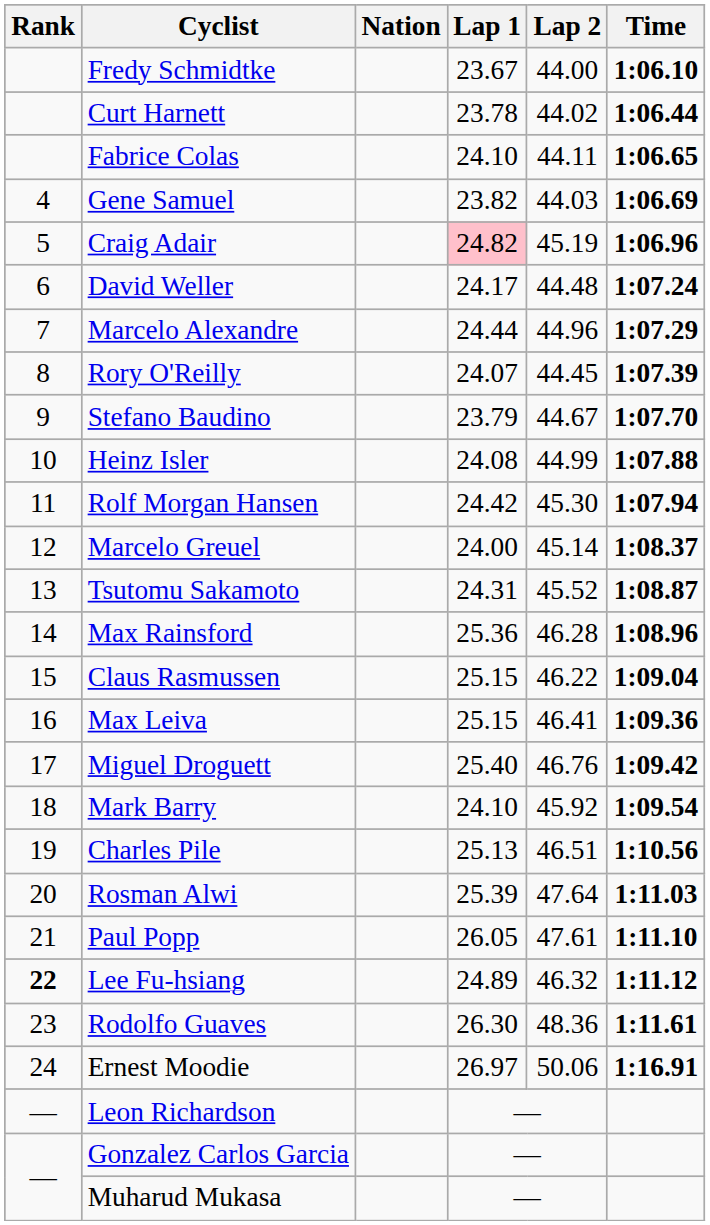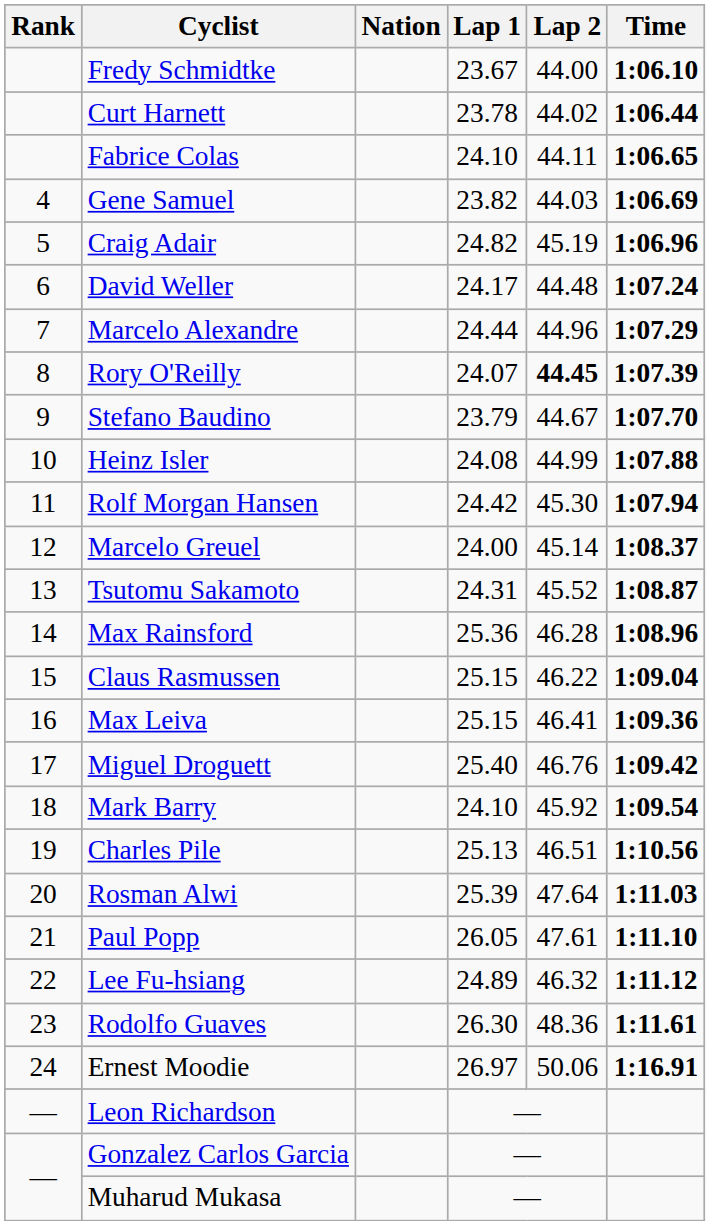(487, 243) pink background -> (487, 243) no background
(567, 373) normal -> (567, 373) bold
(43, 980) bold -> (43, 980) normal
